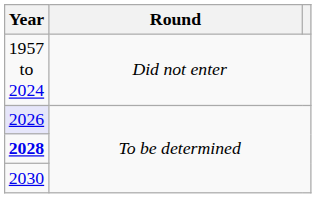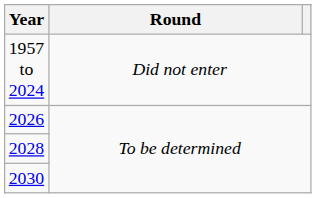(26, 119) lavender background -> (26, 119) no background
(26, 148) bold -> (26, 148) normal
